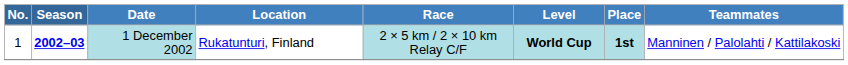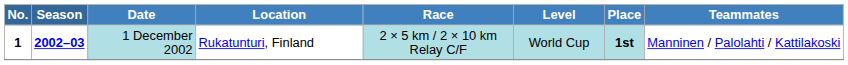(18, 43) normal -> (18, 43) bold
(559, 43) bold -> (559, 43) normal
